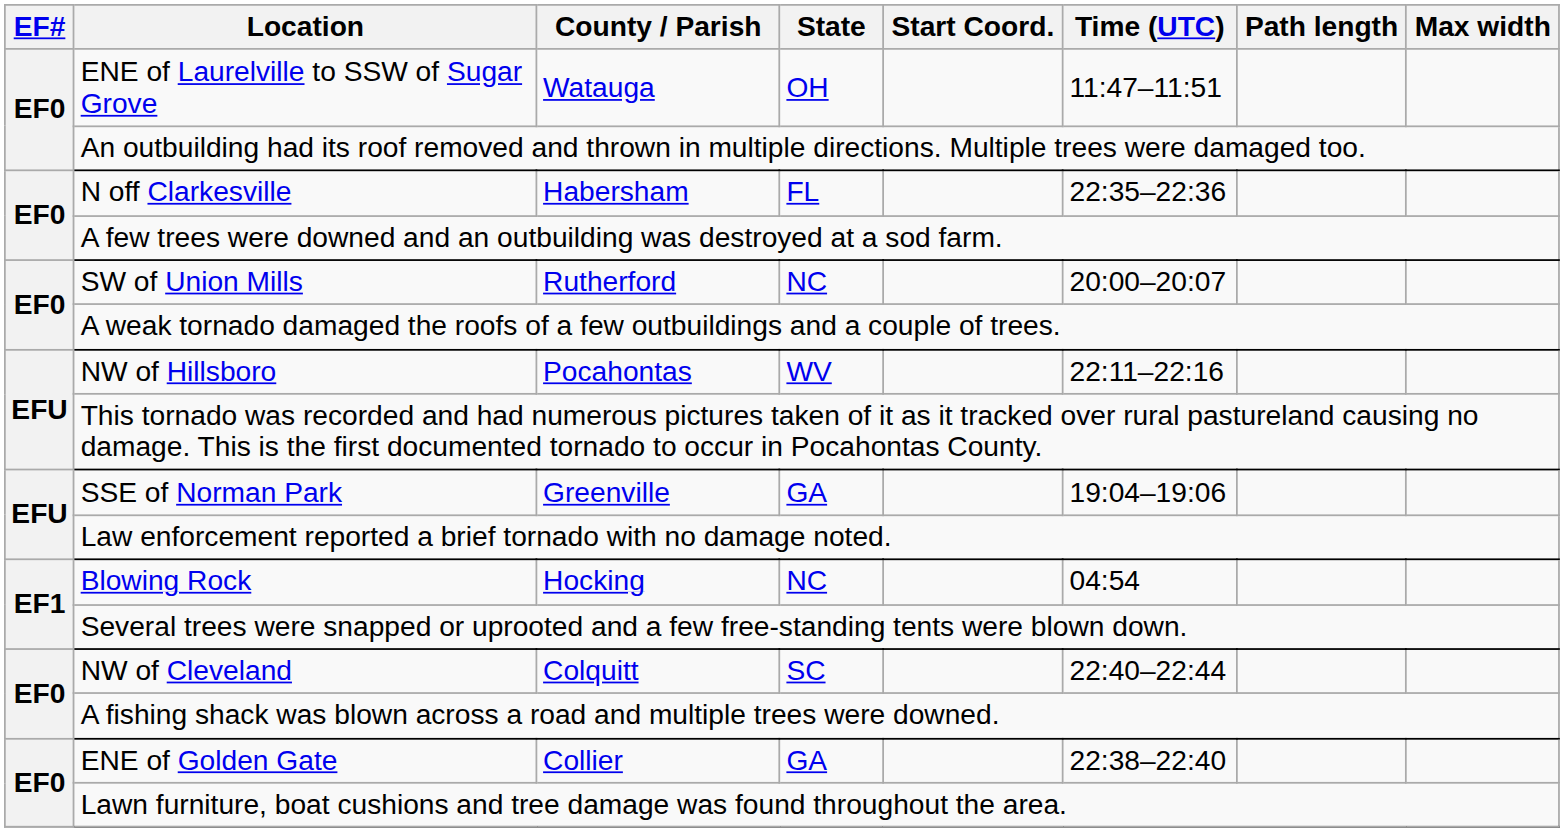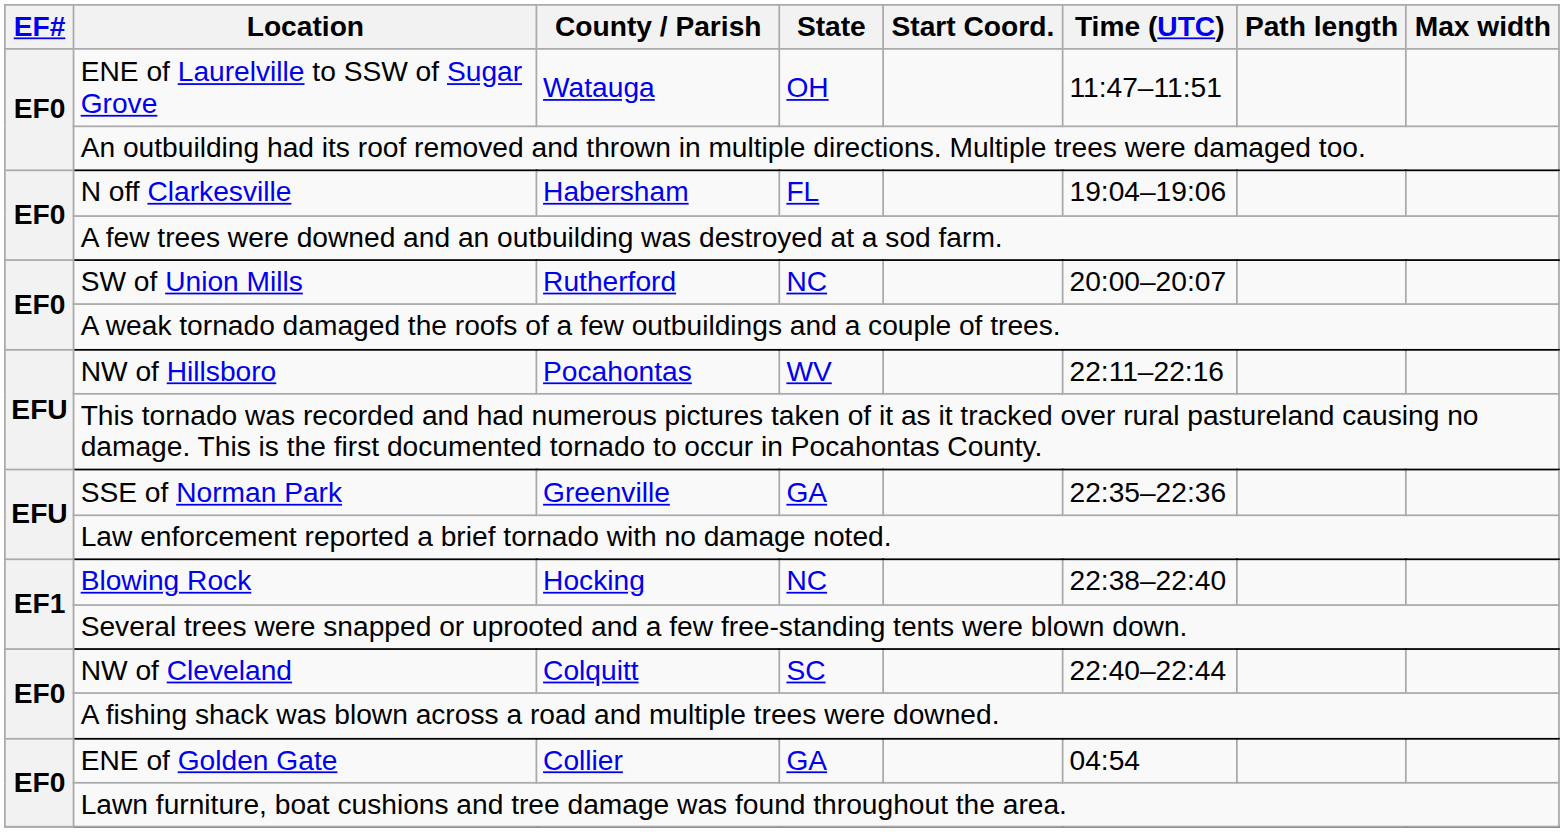(1148, 192) 22:35–22:36 -> (1148, 192) 19:04–19:06
(1148, 492) 19:04–19:06 -> (1148, 492) 22:35–22:36
(1105, 581) 04:54 -> (1148, 581) 22:38–22:40
(1148, 760) 22:38–22:40 -> (1105, 760) 04:54
